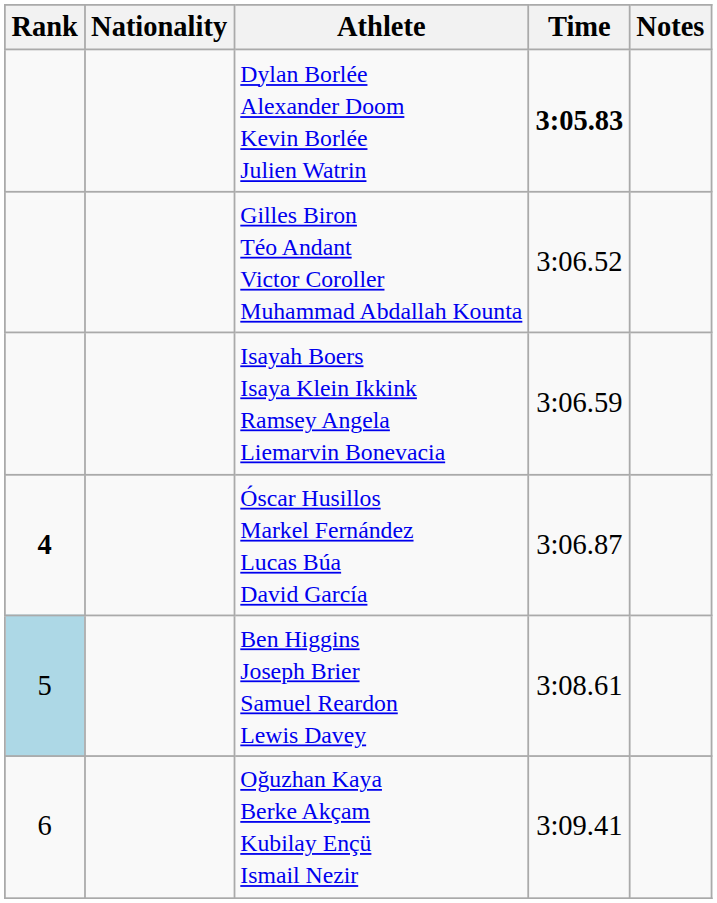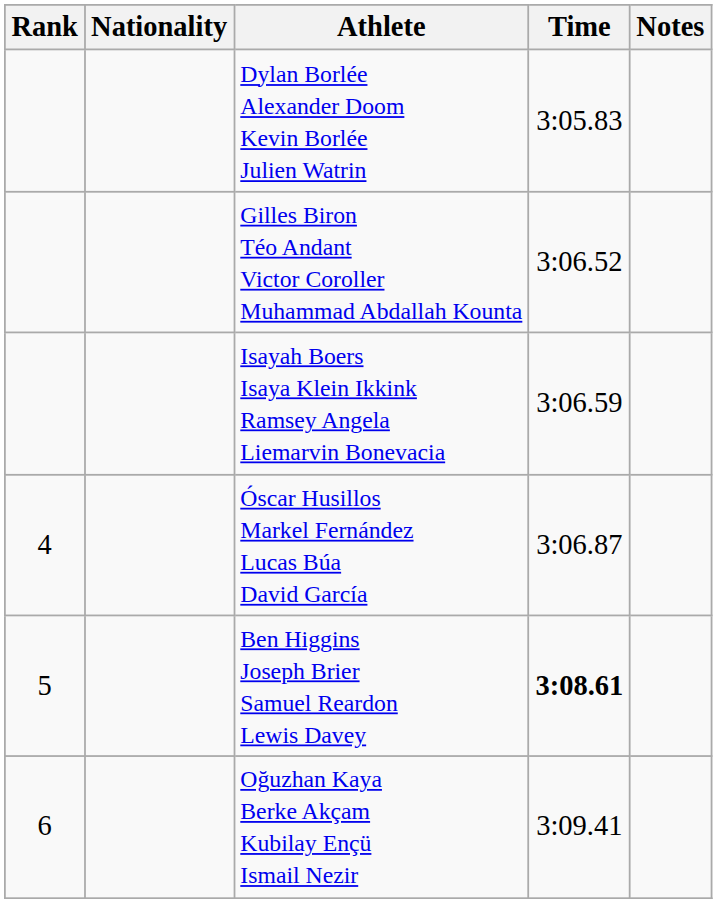(579, 120) bold -> (579, 120) normal
(45, 544) bold -> (45, 544) normal
(45, 685) lightblue background -> (45, 685) no background
(579, 685) normal -> (579, 685) bold
